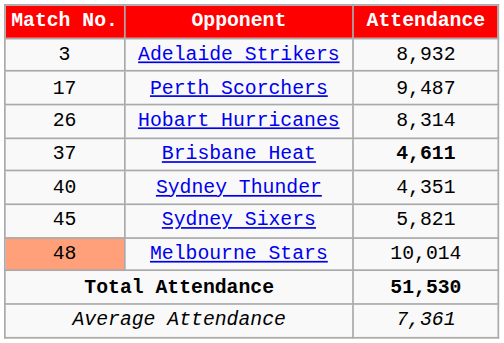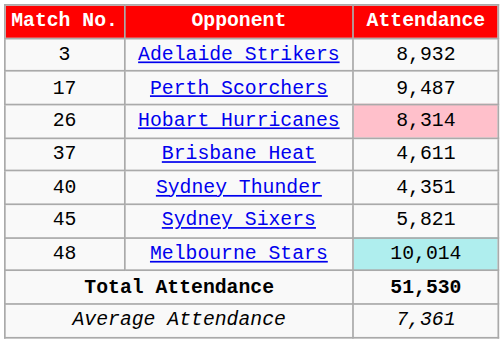(426, 121) no background -> (426, 121) pink background
(426, 154) bold -> (426, 154) normal
(65, 254) lightsalmon background -> (65, 254) no background
(426, 254) no background -> (426, 254) paleturquoise background
